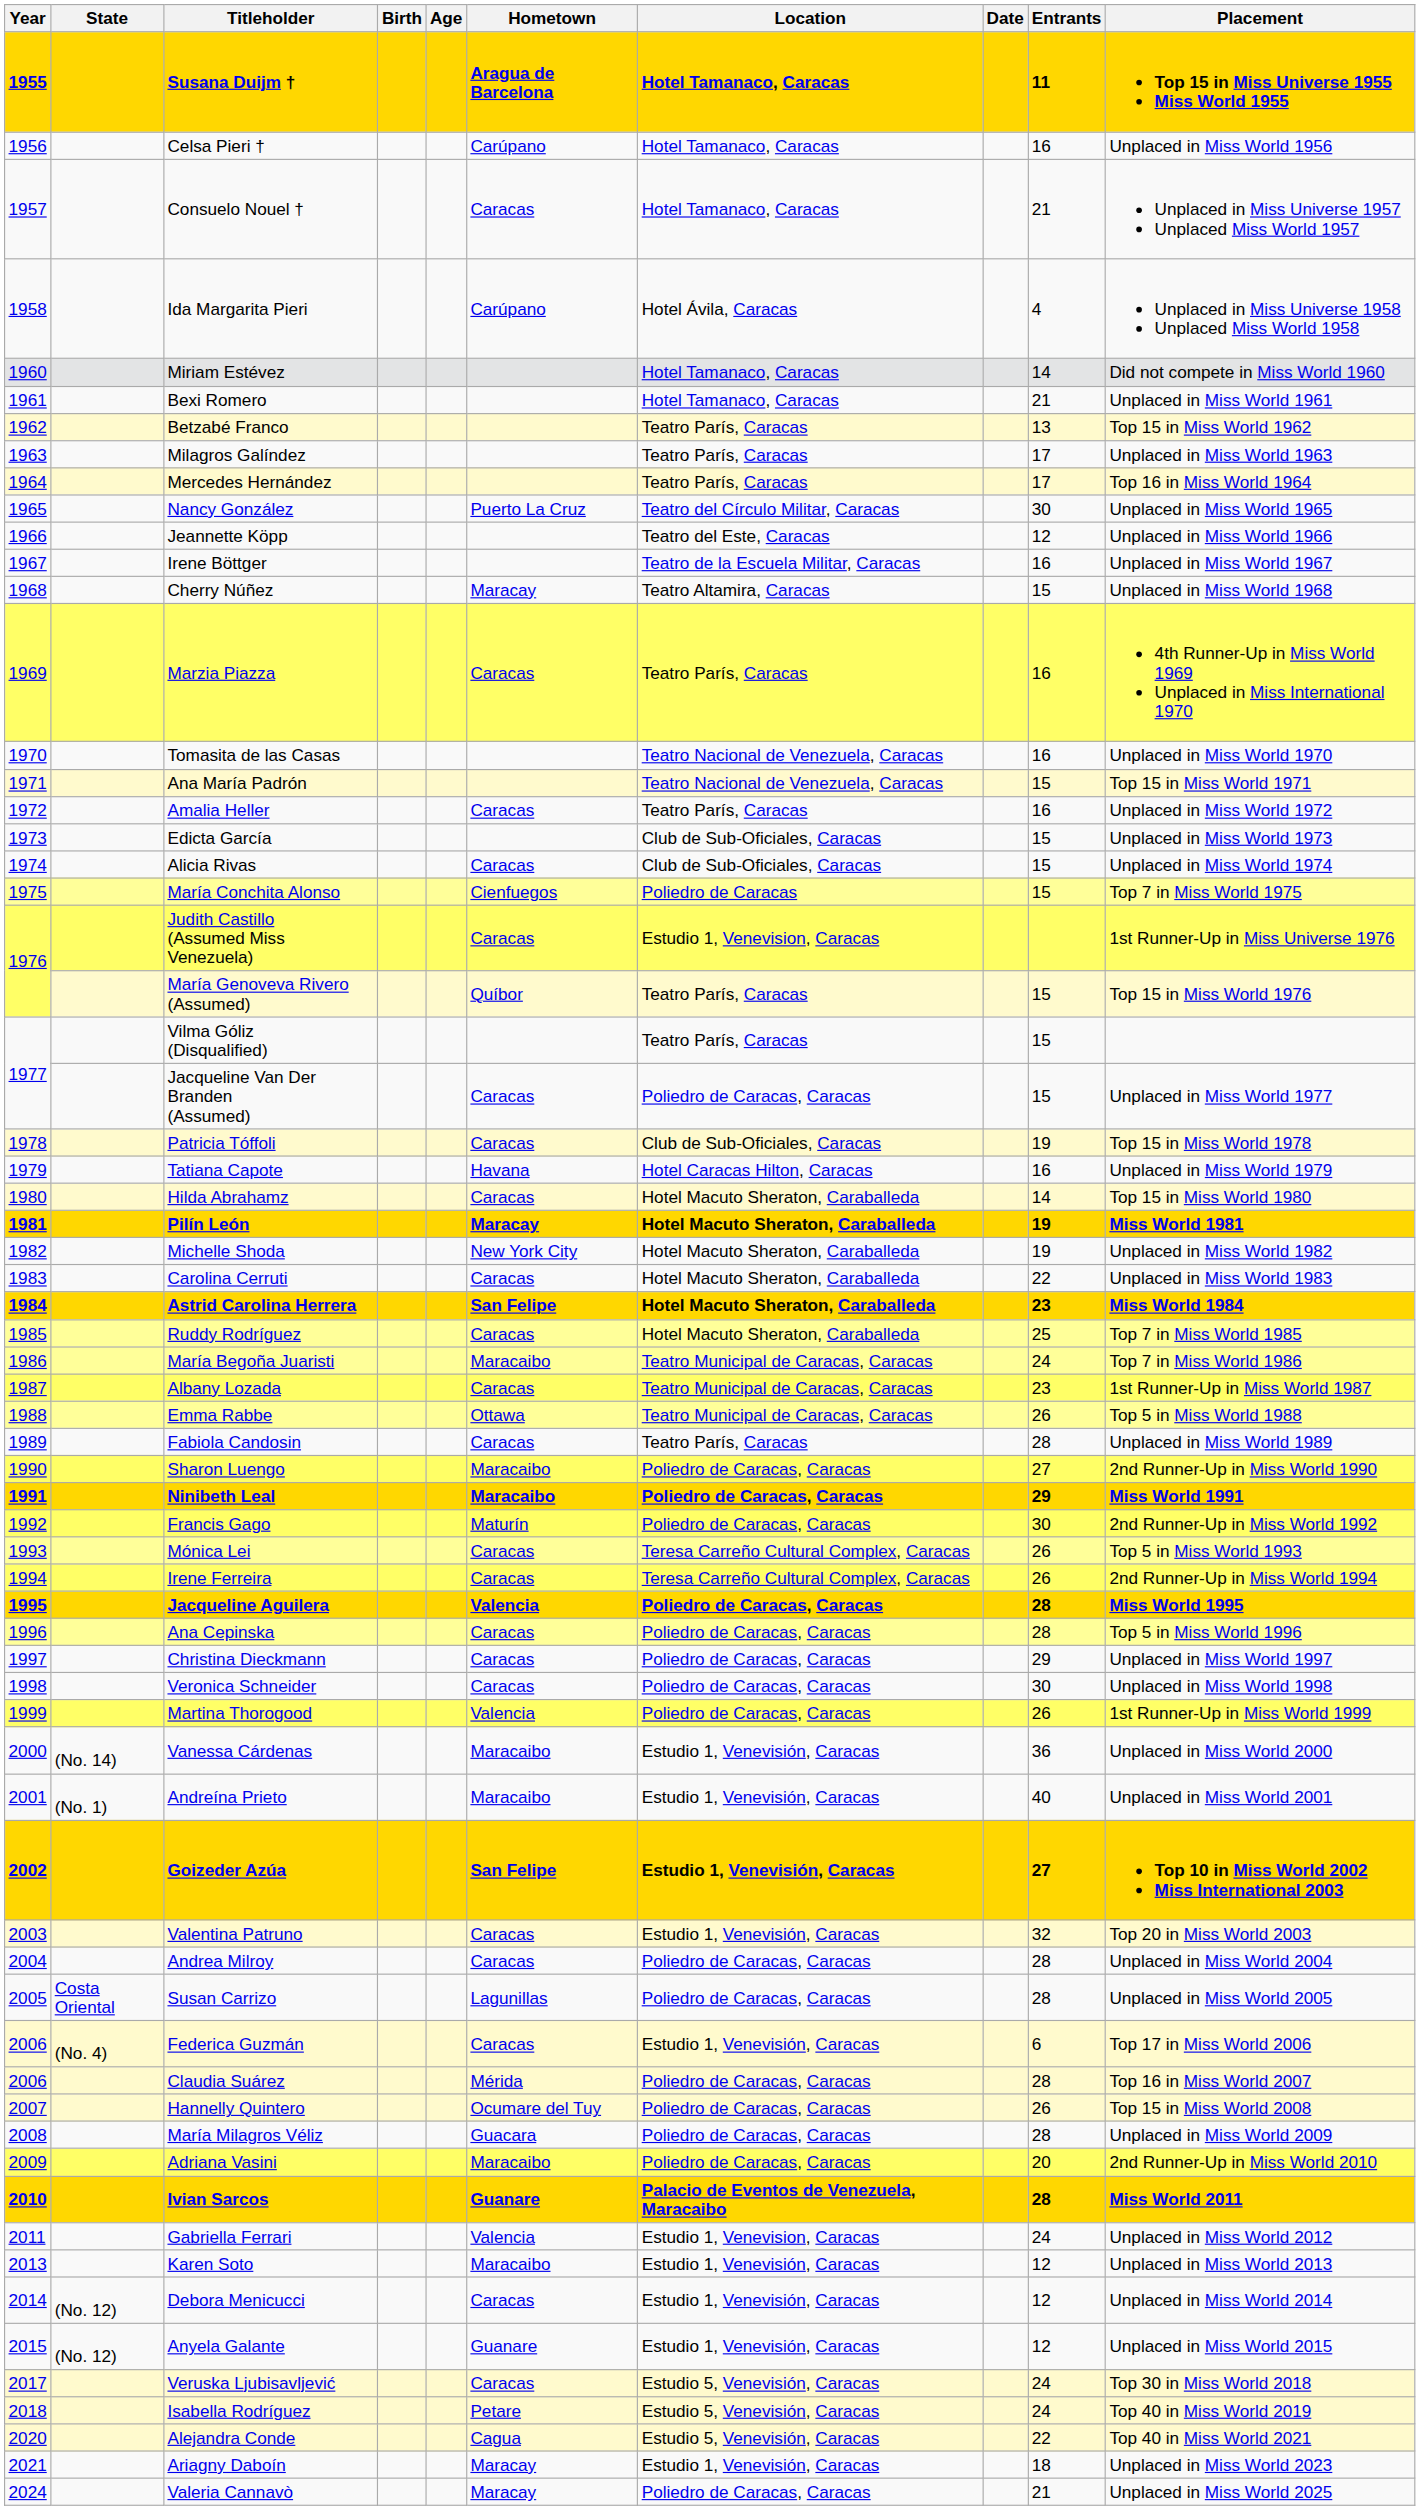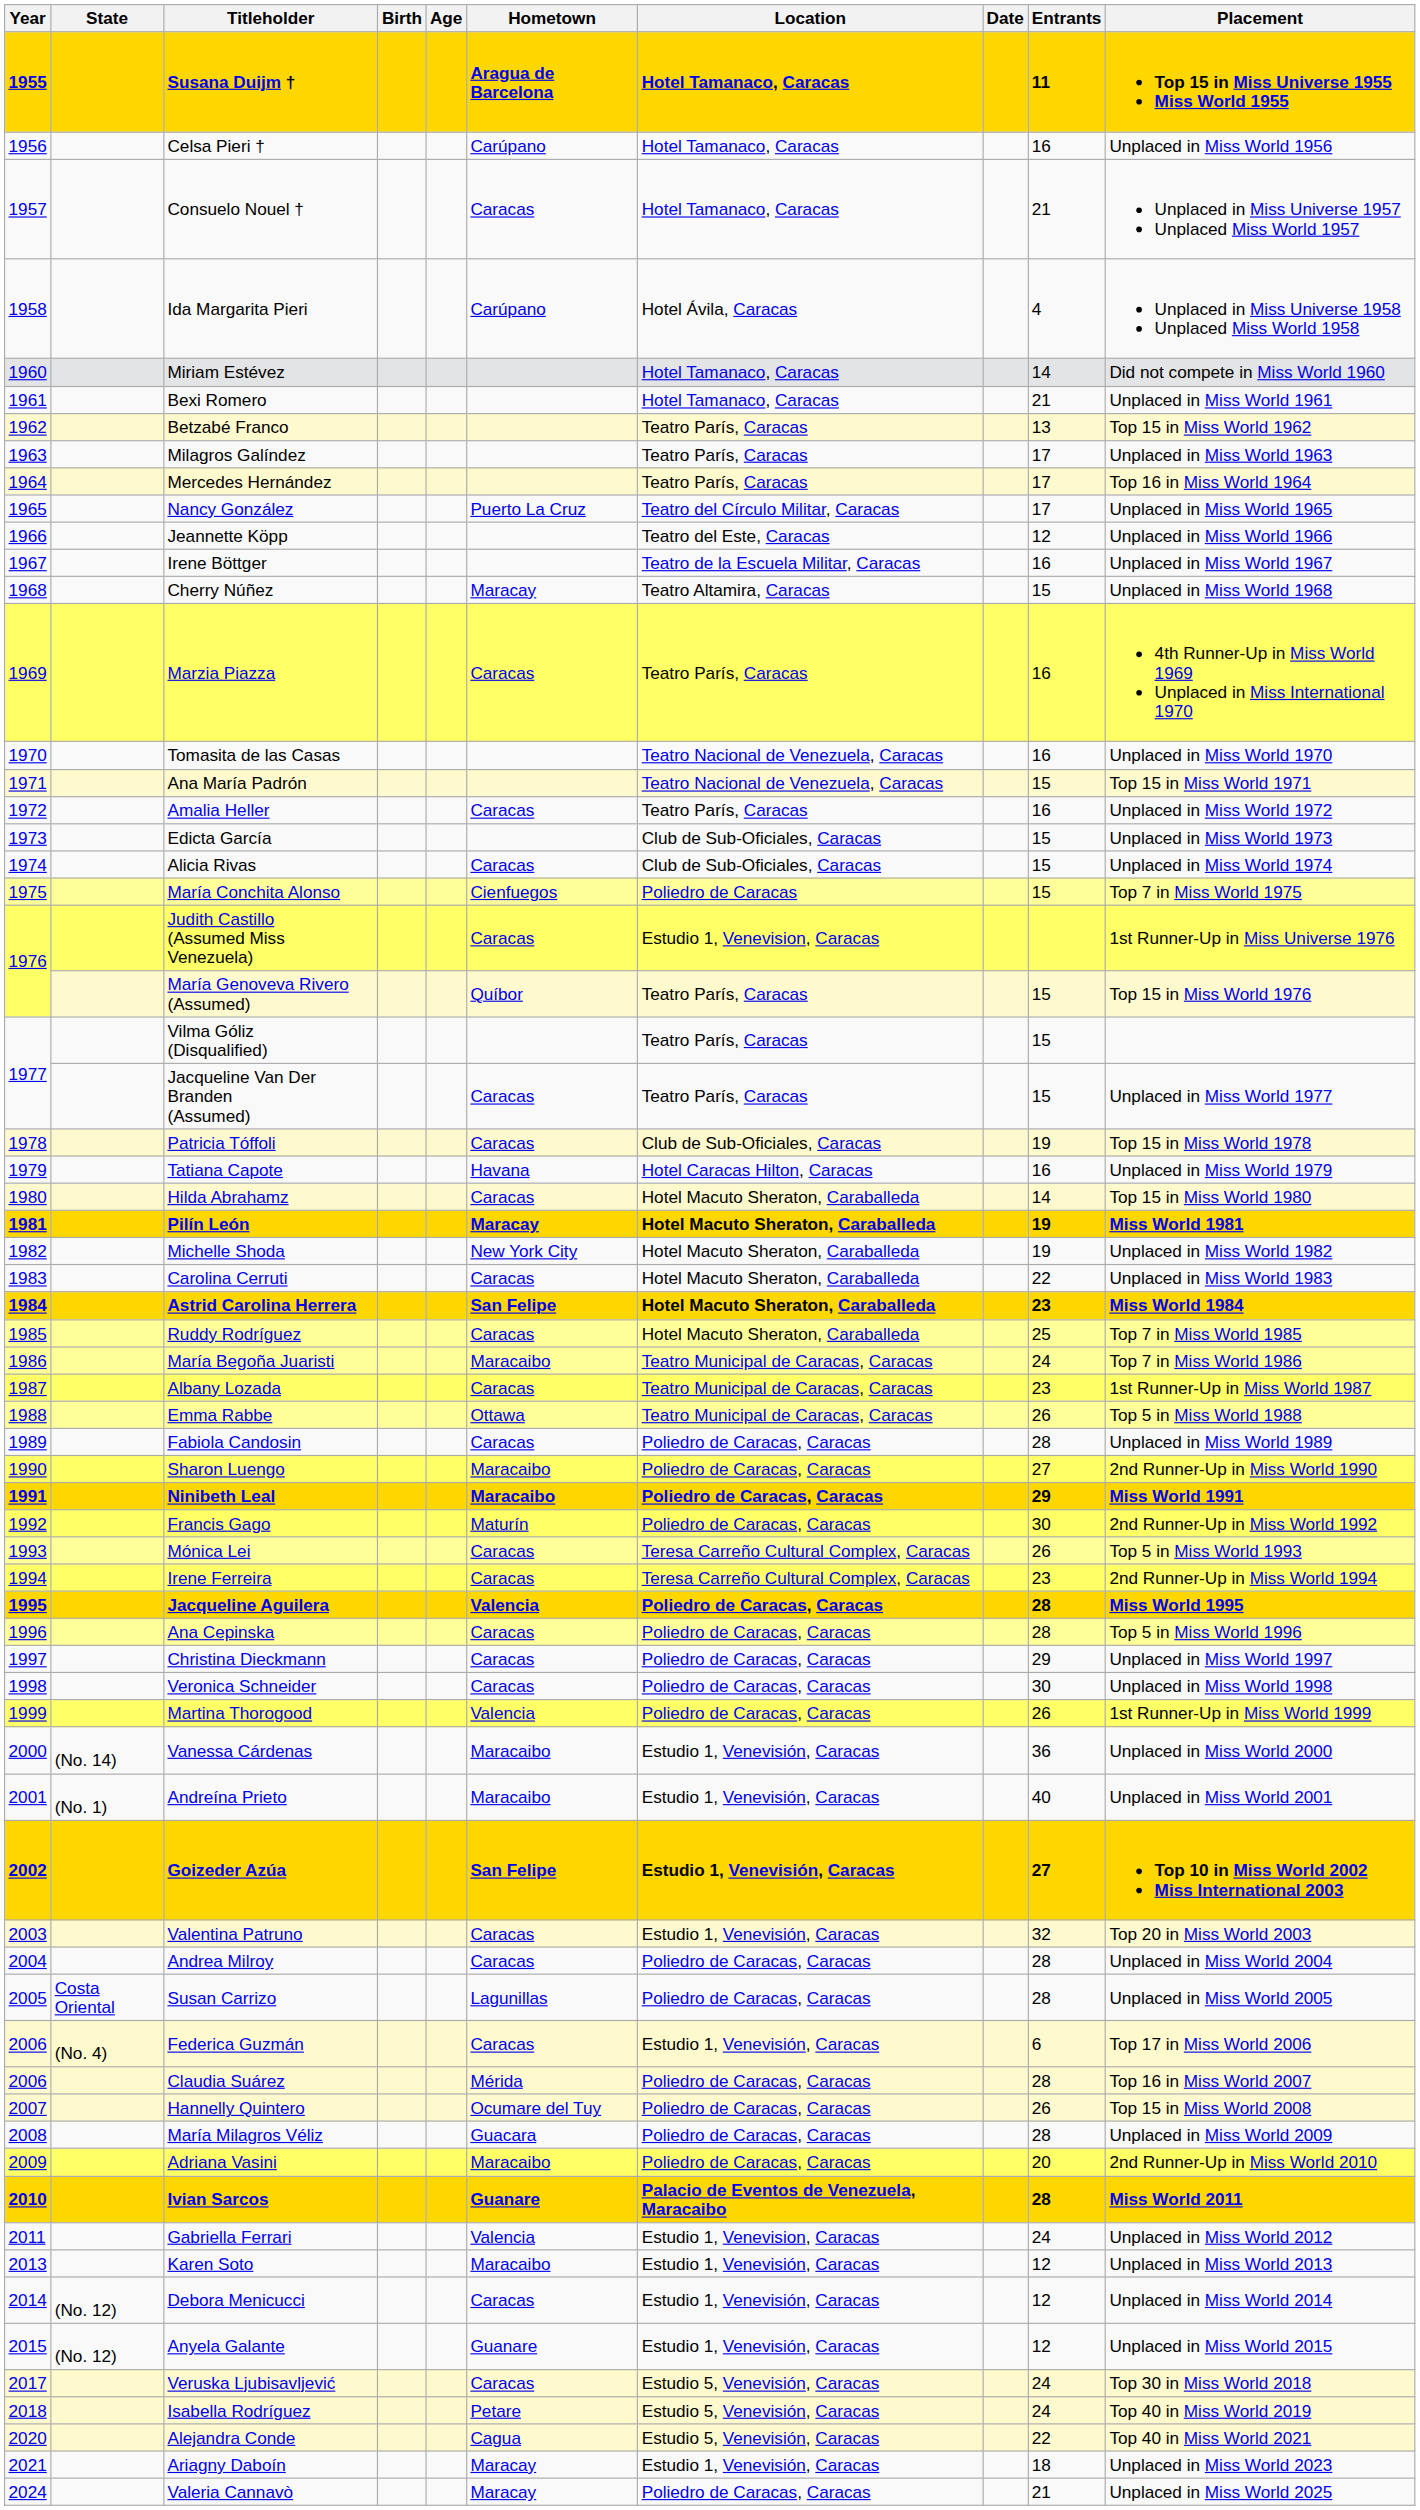(1041, 508) 30 -> (1041, 508) 17
(756, 1096) Poliedro de Caracas, Caracas -> (725, 1096) Teatro París, Caracas
(725, 1442) Teatro París, Caracas -> (756, 1442) Poliedro de Caracas, Caracas
(1041, 1578) 26 -> (1041, 1578) 23
